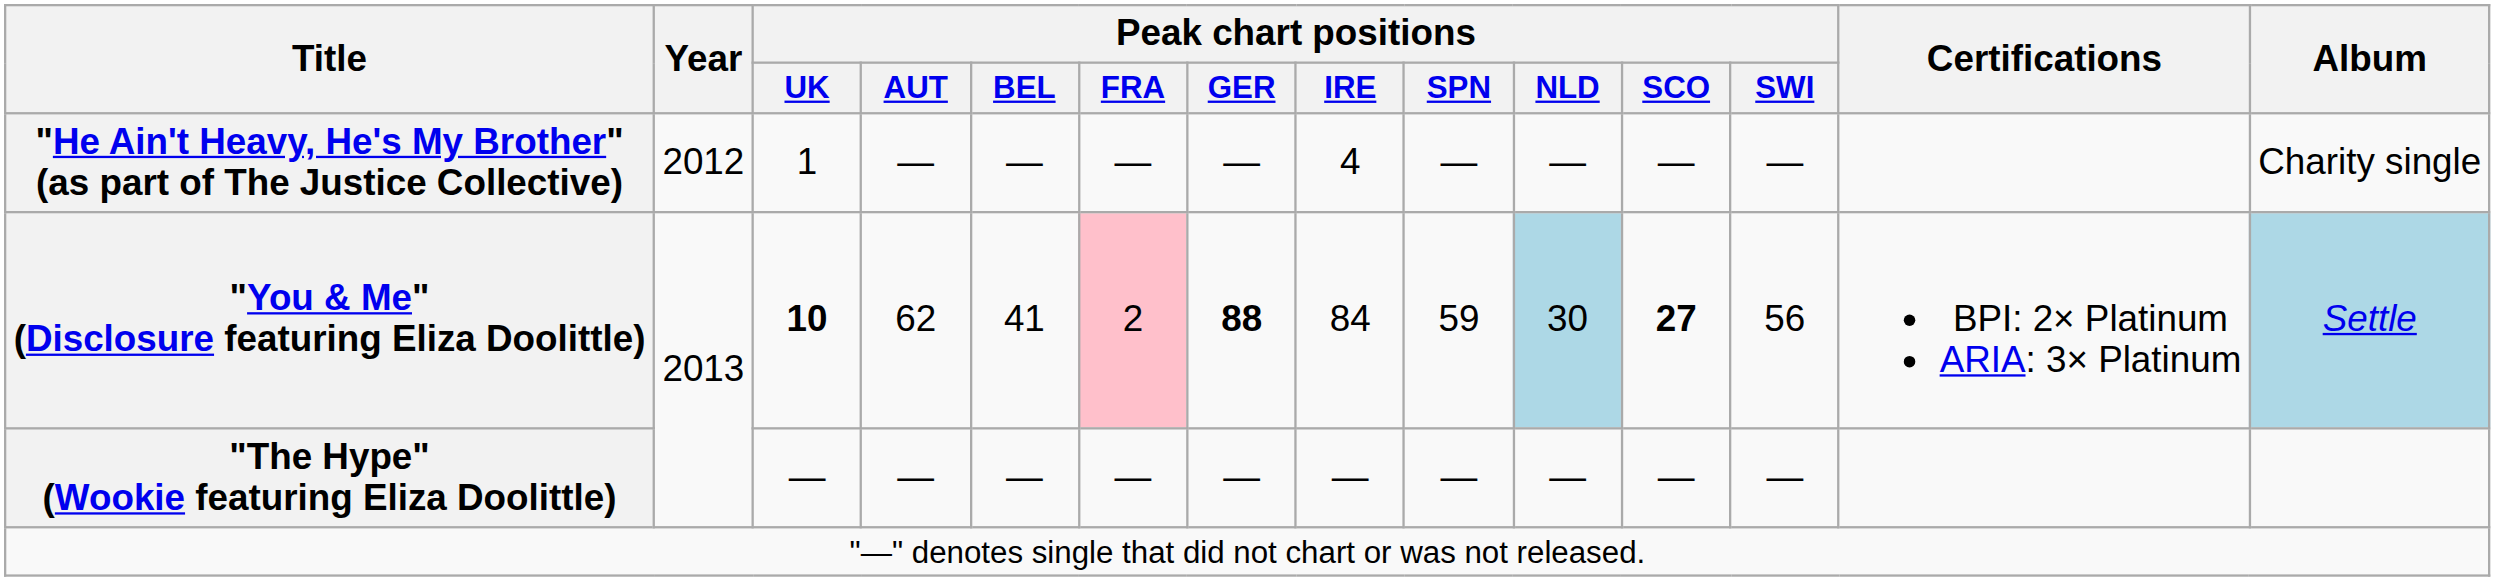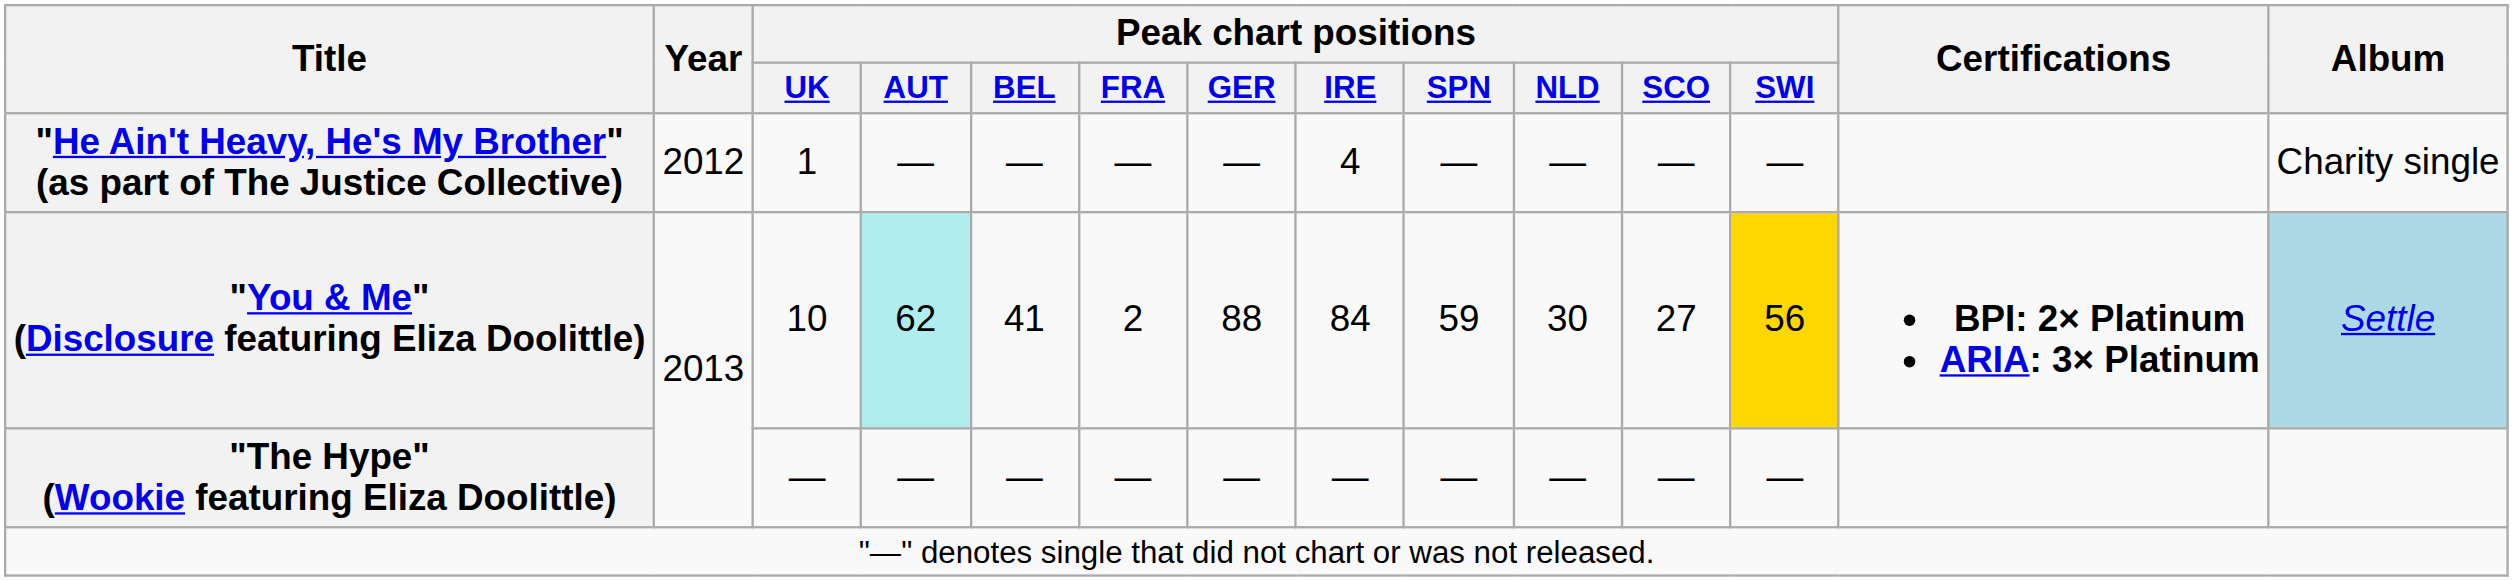(807, 319) bold -> (807, 319) normal
(916, 319) no background -> (916, 319) paleturquoise background
(1133, 319) pink background -> (1133, 319) no background
(1242, 319) bold -> (1242, 319) normal
(1568, 319) lightblue background -> (1568, 319) no background
(1676, 319) bold -> (1676, 319) normal
(1785, 319) no background -> (1785, 319) gold background
(2044, 341) normal -> (2054, 341) bold
